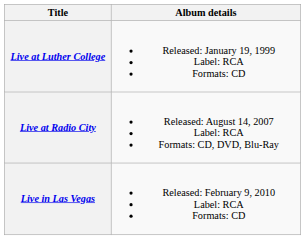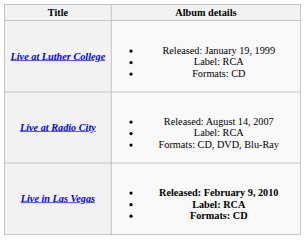(206, 205) normal -> (206, 205) bold
